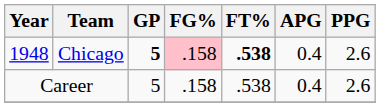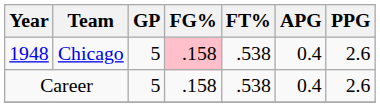(155, 53) bold -> (155, 53) normal
(254, 53) bold -> (254, 53) normal
